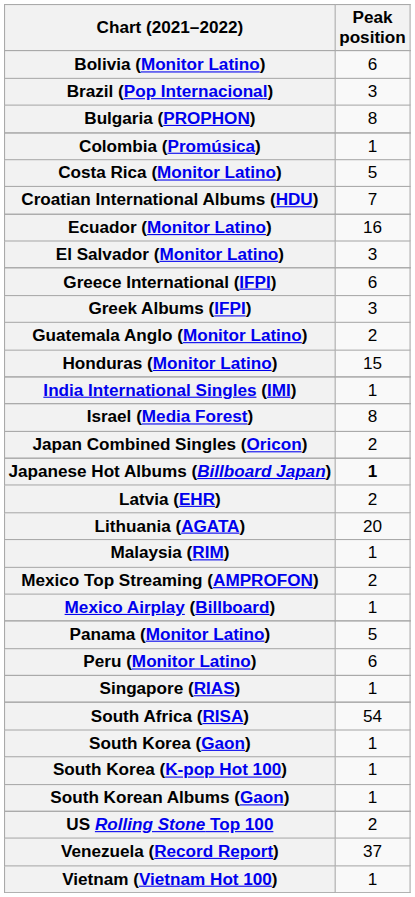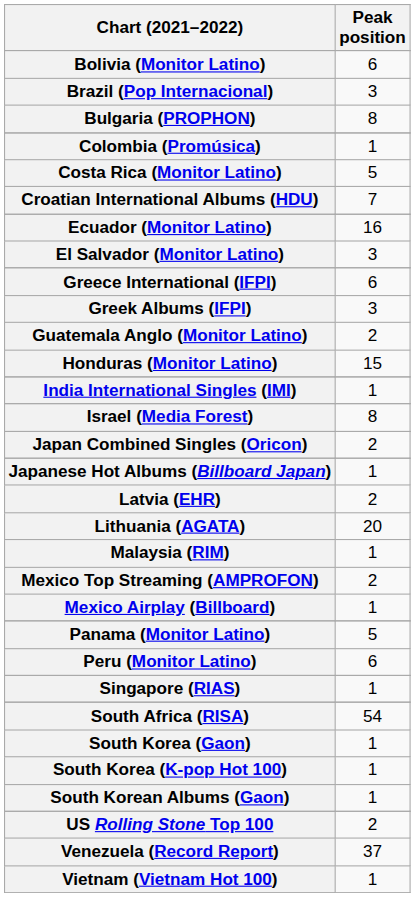(372, 471) bold -> (372, 471) normal
